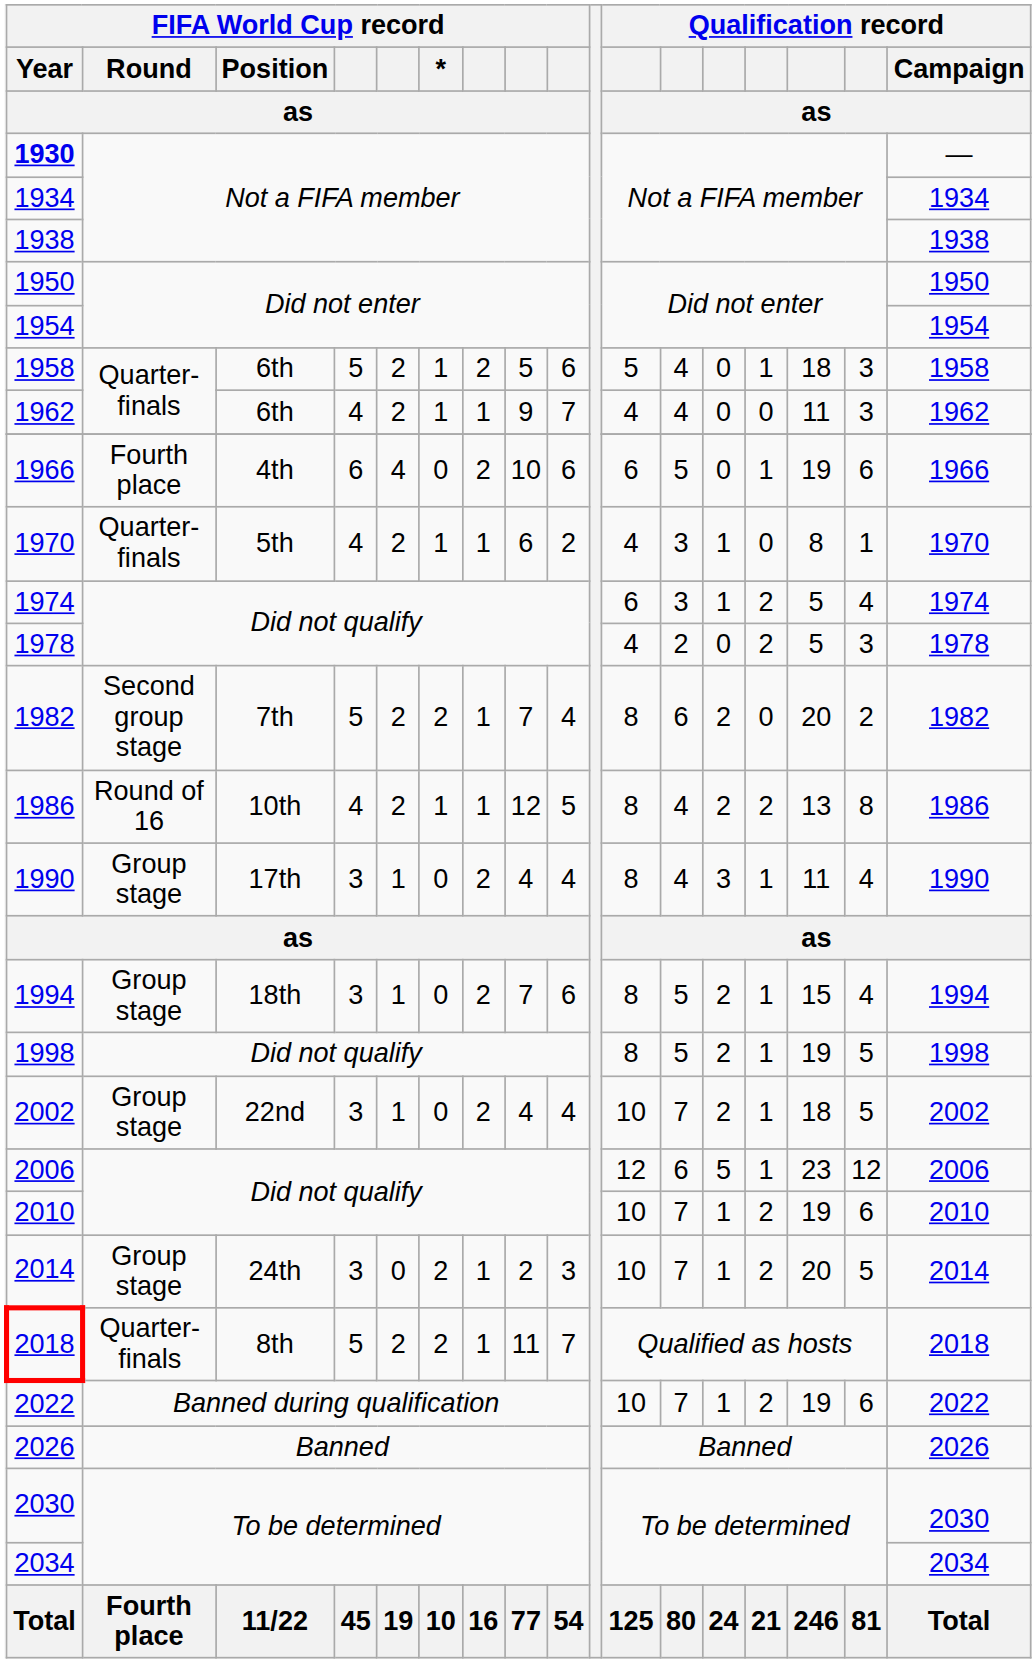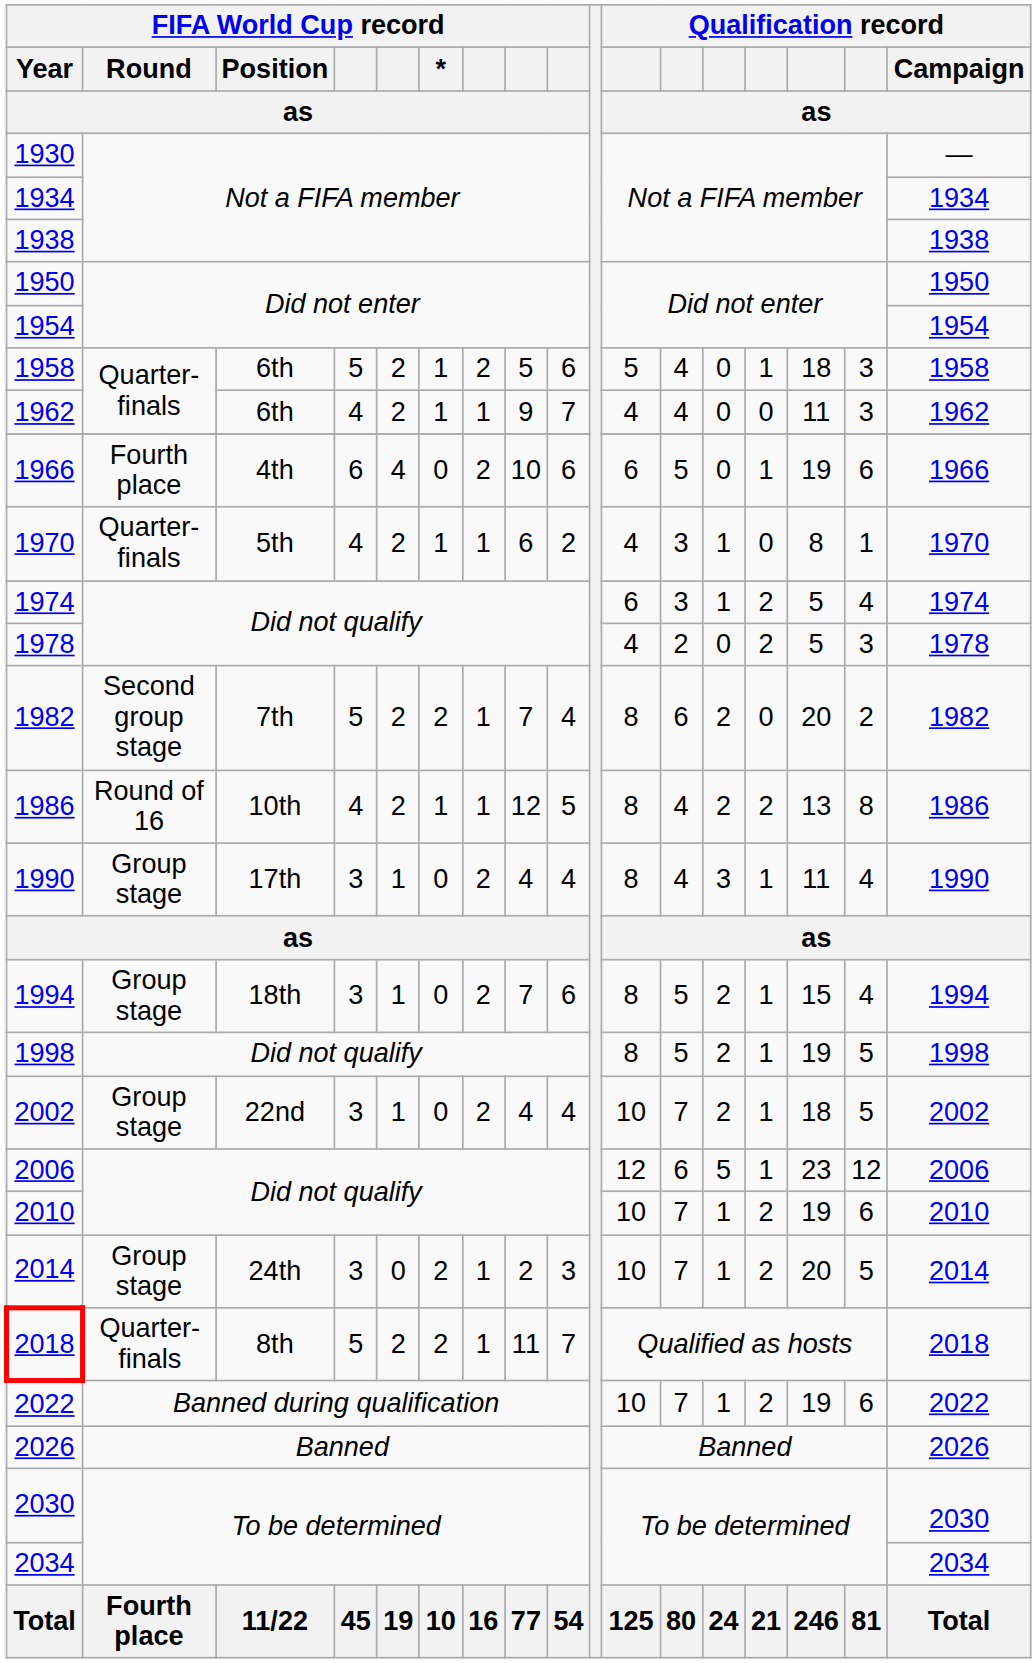(45, 154) bold -> (45, 154) normal
